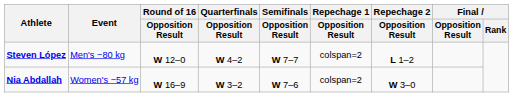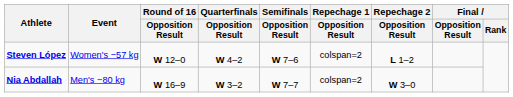(98, 55) Men's −80 kg -> (104, 55) Women's −57 kg
(285, 60) W 7–7 -> (285, 60) W 7–6
(104, 80) Women's −57 kg -> (98, 80) Men's −80 kg
(285, 85) W 7–6 -> (285, 85) W 7–7
